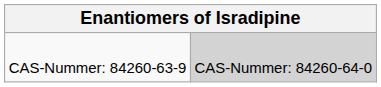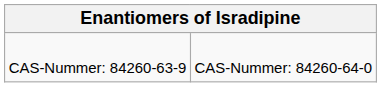(283, 68) lightgrey background -> (283, 68) no background
